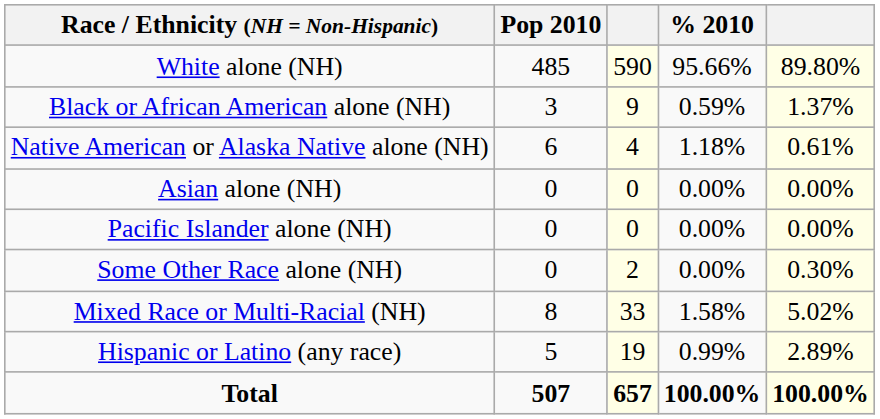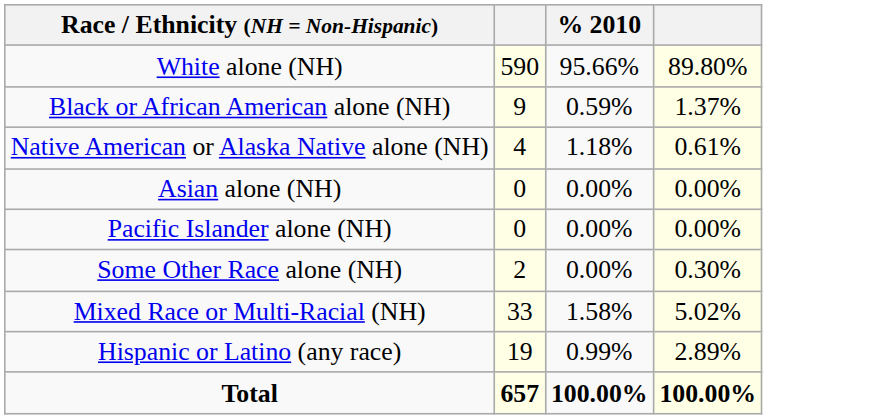- column: (551, 24)
